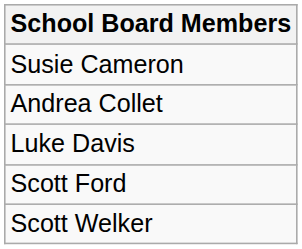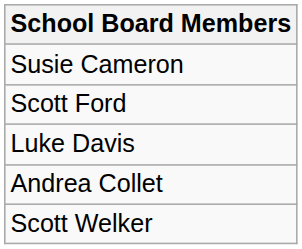(87, 104) Andrea Collet -> (69, 104) Scott Ford
(69, 183) Scott Ford -> (87, 183) Andrea Collet
